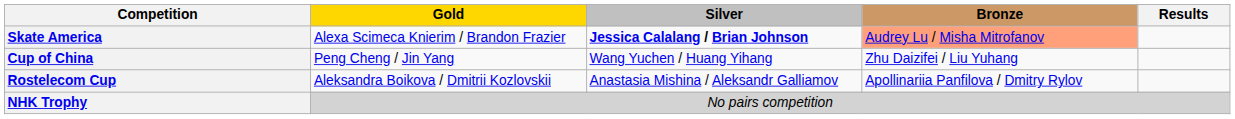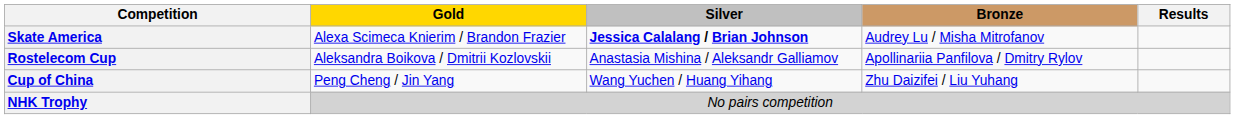(955, 37) lightsalmon background -> (955, 37) no background
rows swapped: (50, 59) <-> (62, 80)
